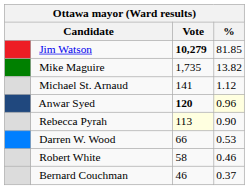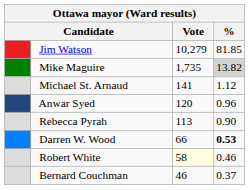(191, 49) bold -> (191, 49) normal
(229, 67) no background -> (229, 67) lightgrey background
(184, 103) bold -> (184, 103) normal
(226, 103) lightyellow background -> (226, 103) no background
(184, 121) lightyellow background -> (184, 121) no background
(226, 139) normal -> (226, 139) bold
(181, 157) no background -> (181, 157) lightyellow background
